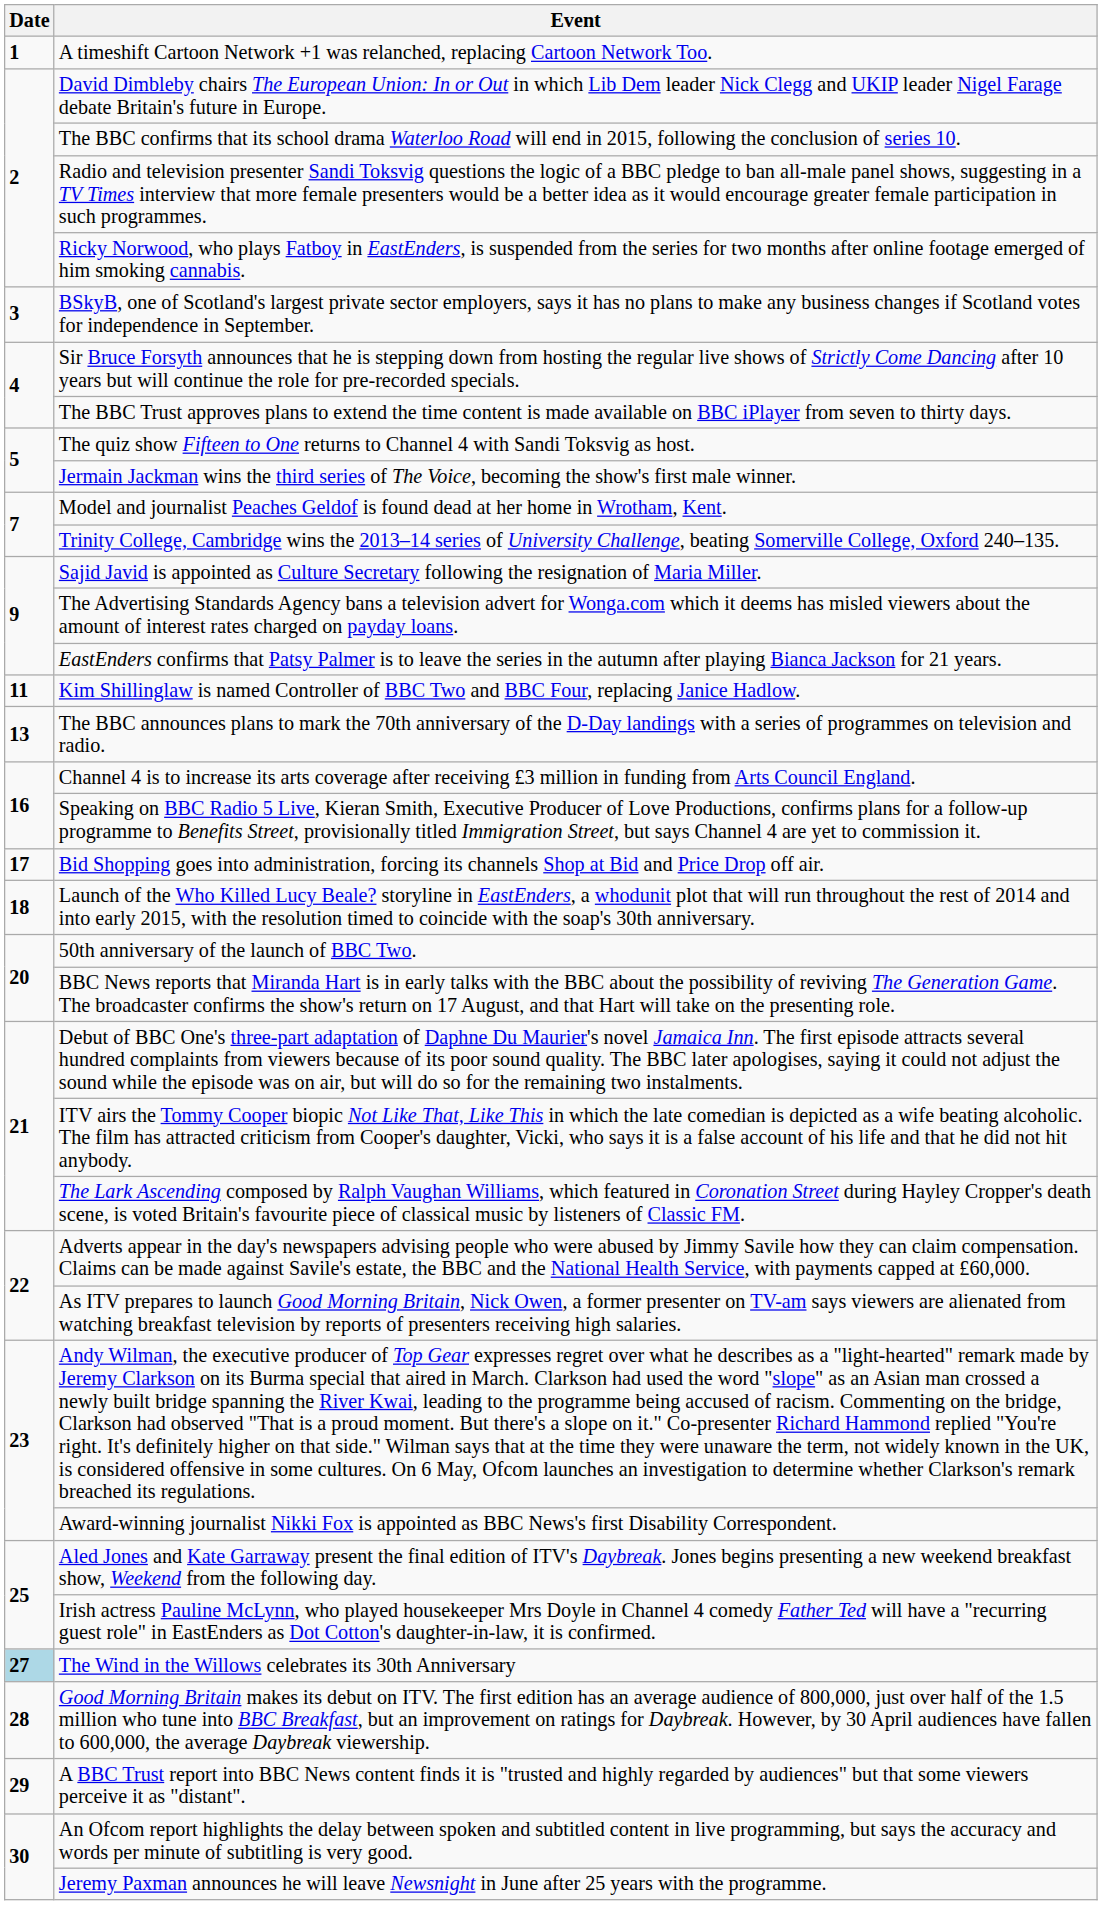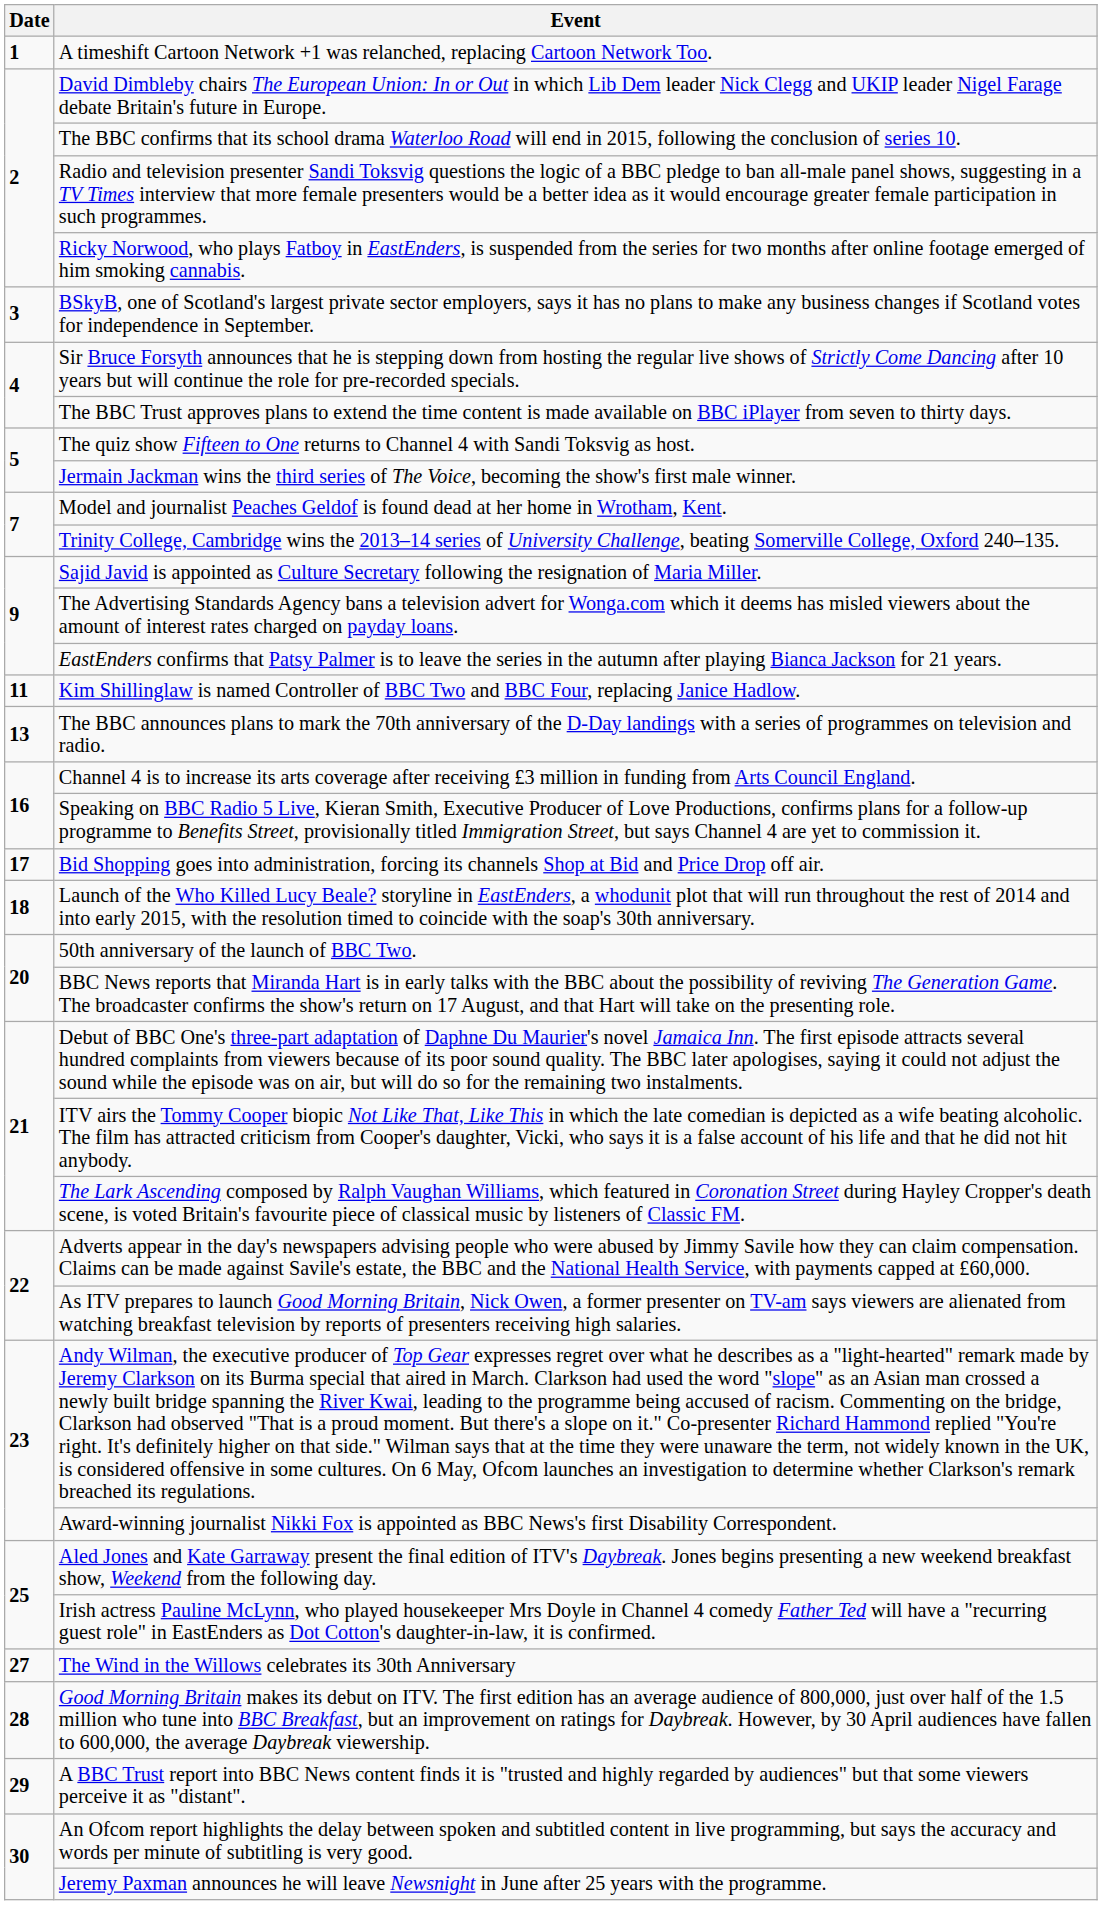(19, 1665) lightblue background -> (19, 1665) no background
